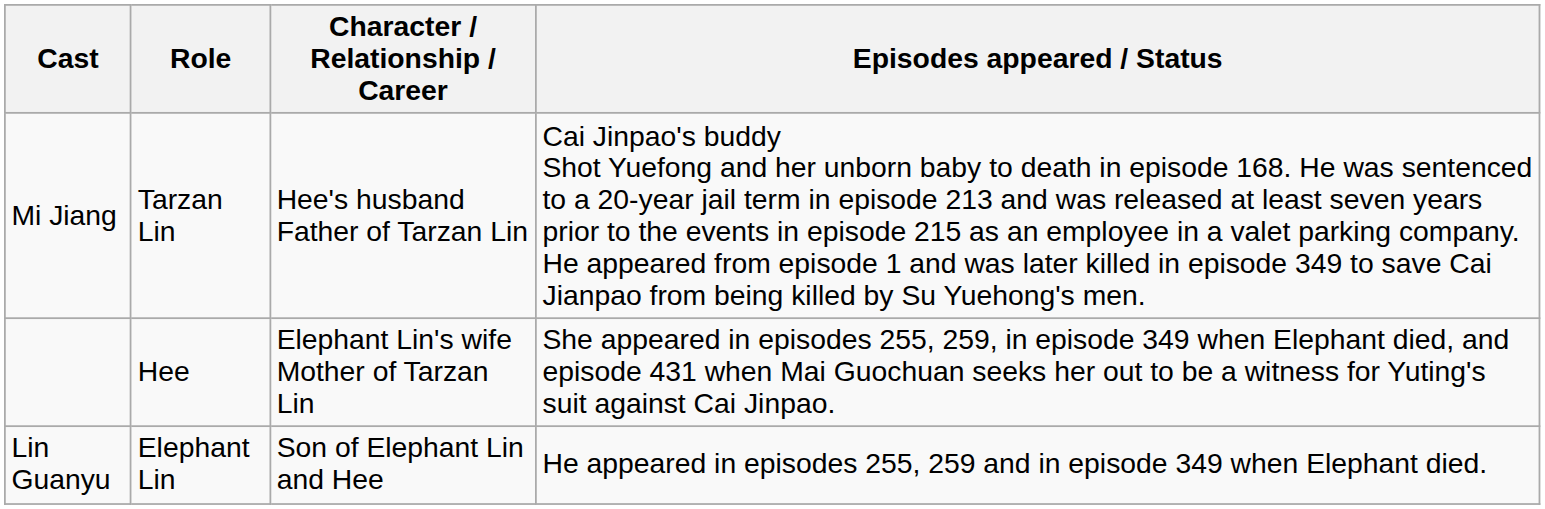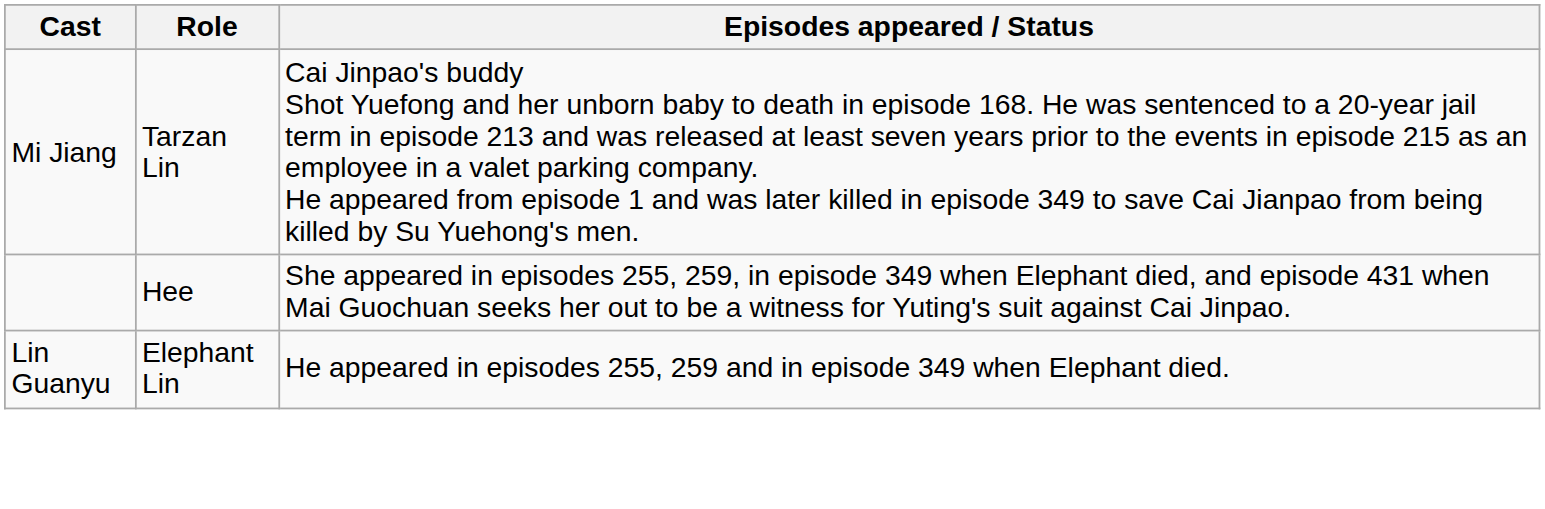- column: (403, 58)
